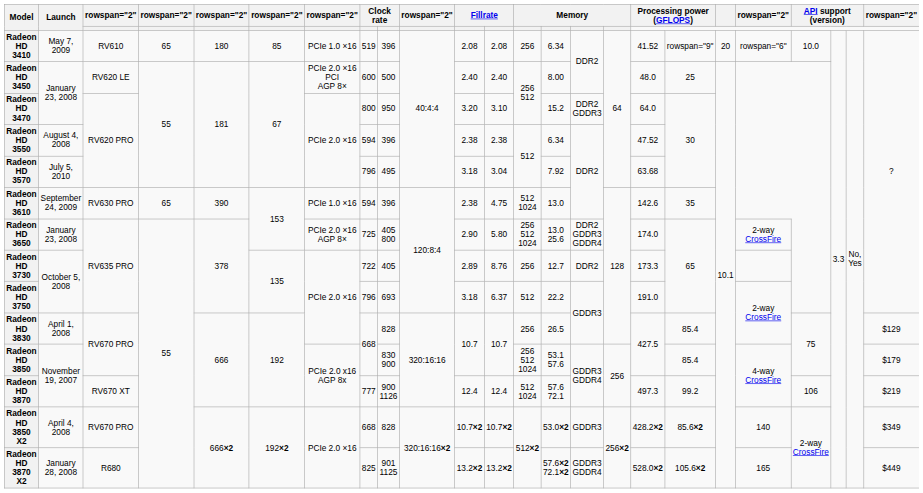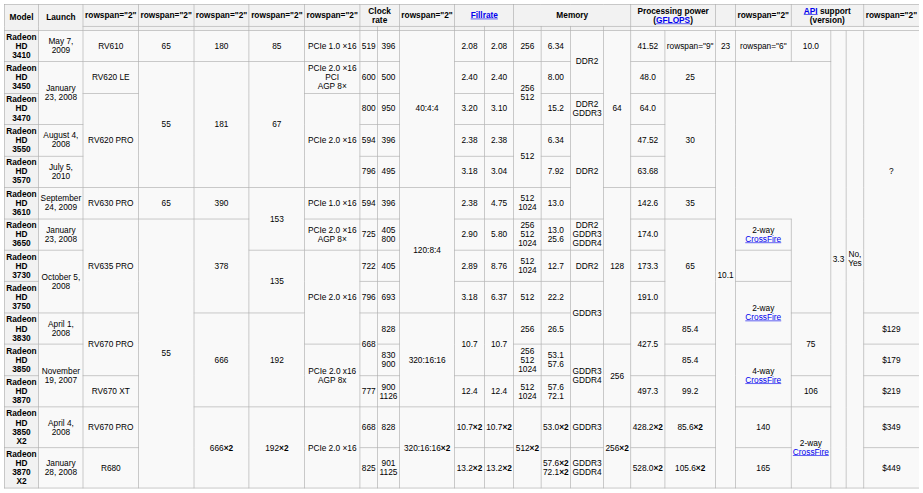(726, 46) 20 -> (726, 46) 23
(527, 265) 256 -> (527, 265) 512 1024
